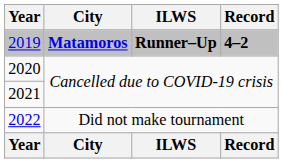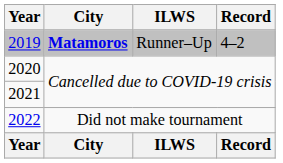(176, 42) bold -> (174, 42) normal
(236, 42) bold -> (232, 42) normal
